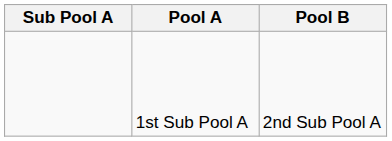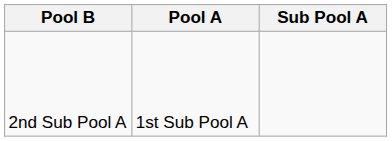columns swapped: (68, 18) <-> (323, 18)
